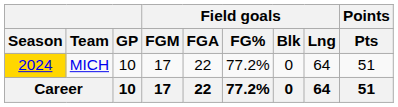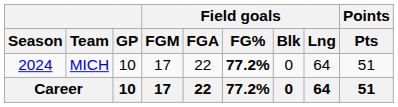(35, 65) gold background -> (35, 65) no background
(248, 65) normal -> (248, 65) bold
